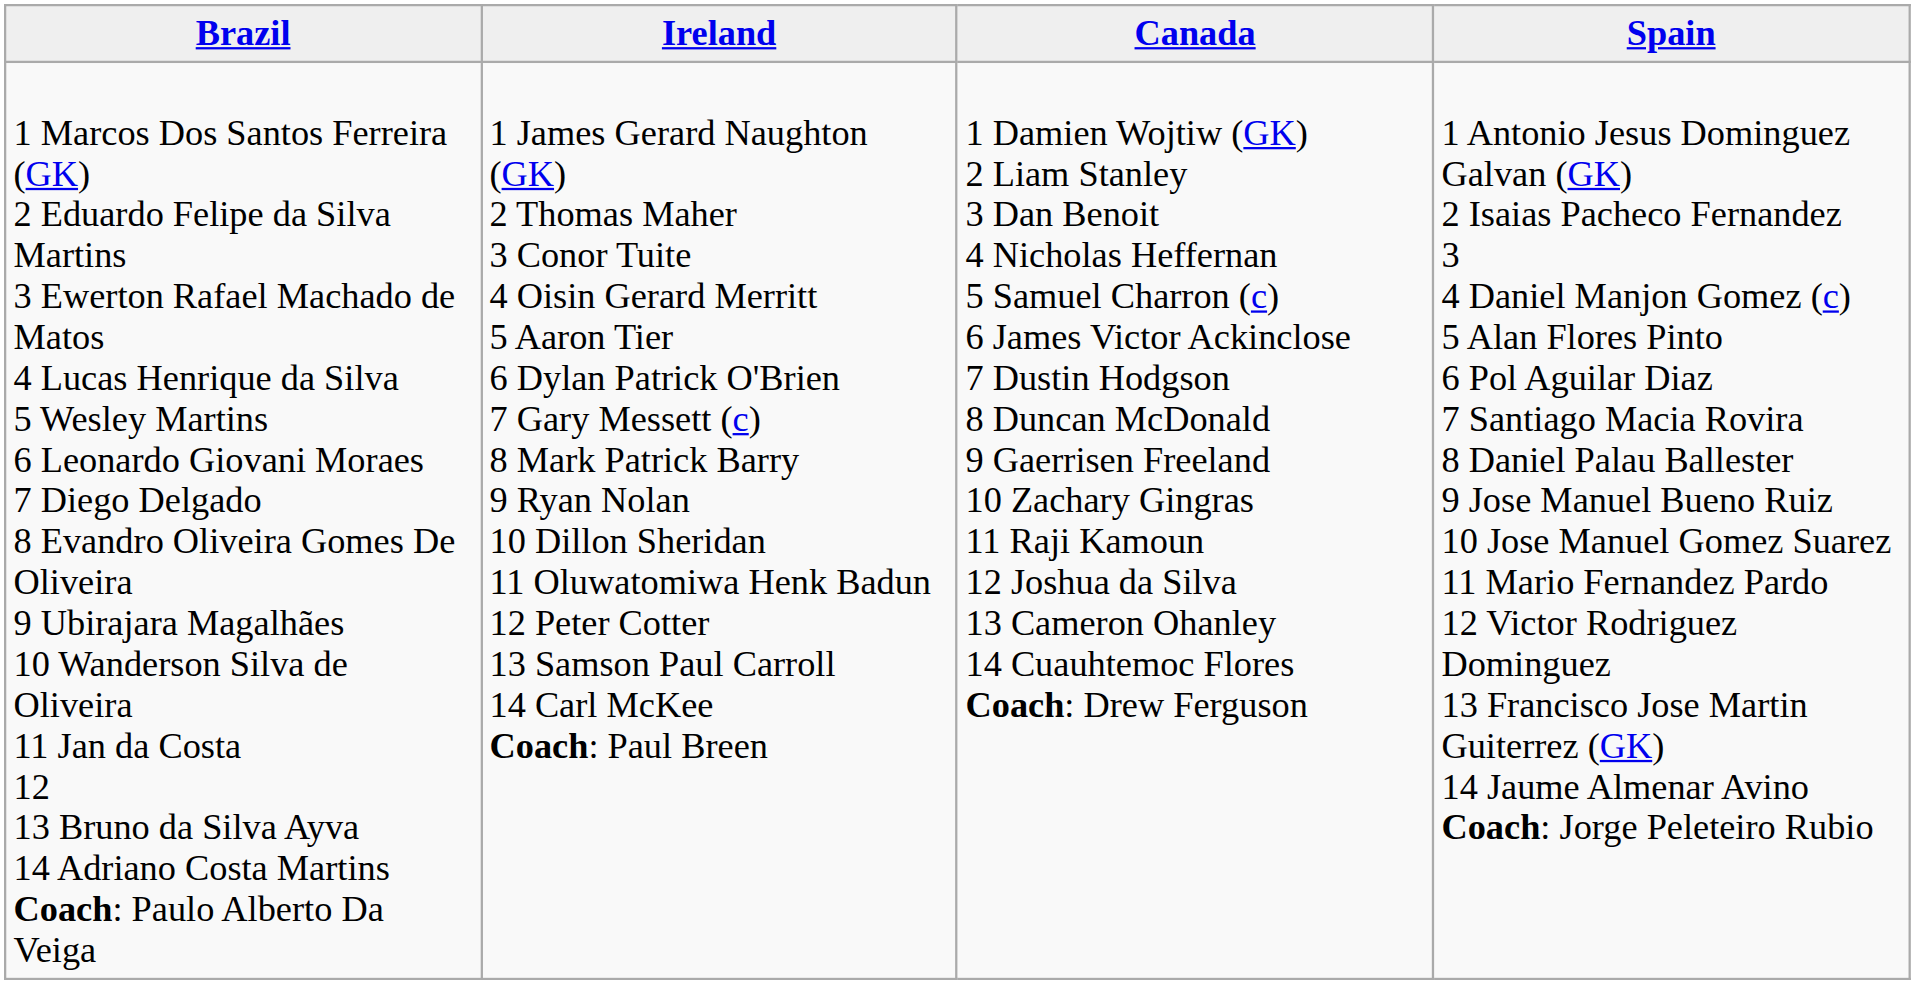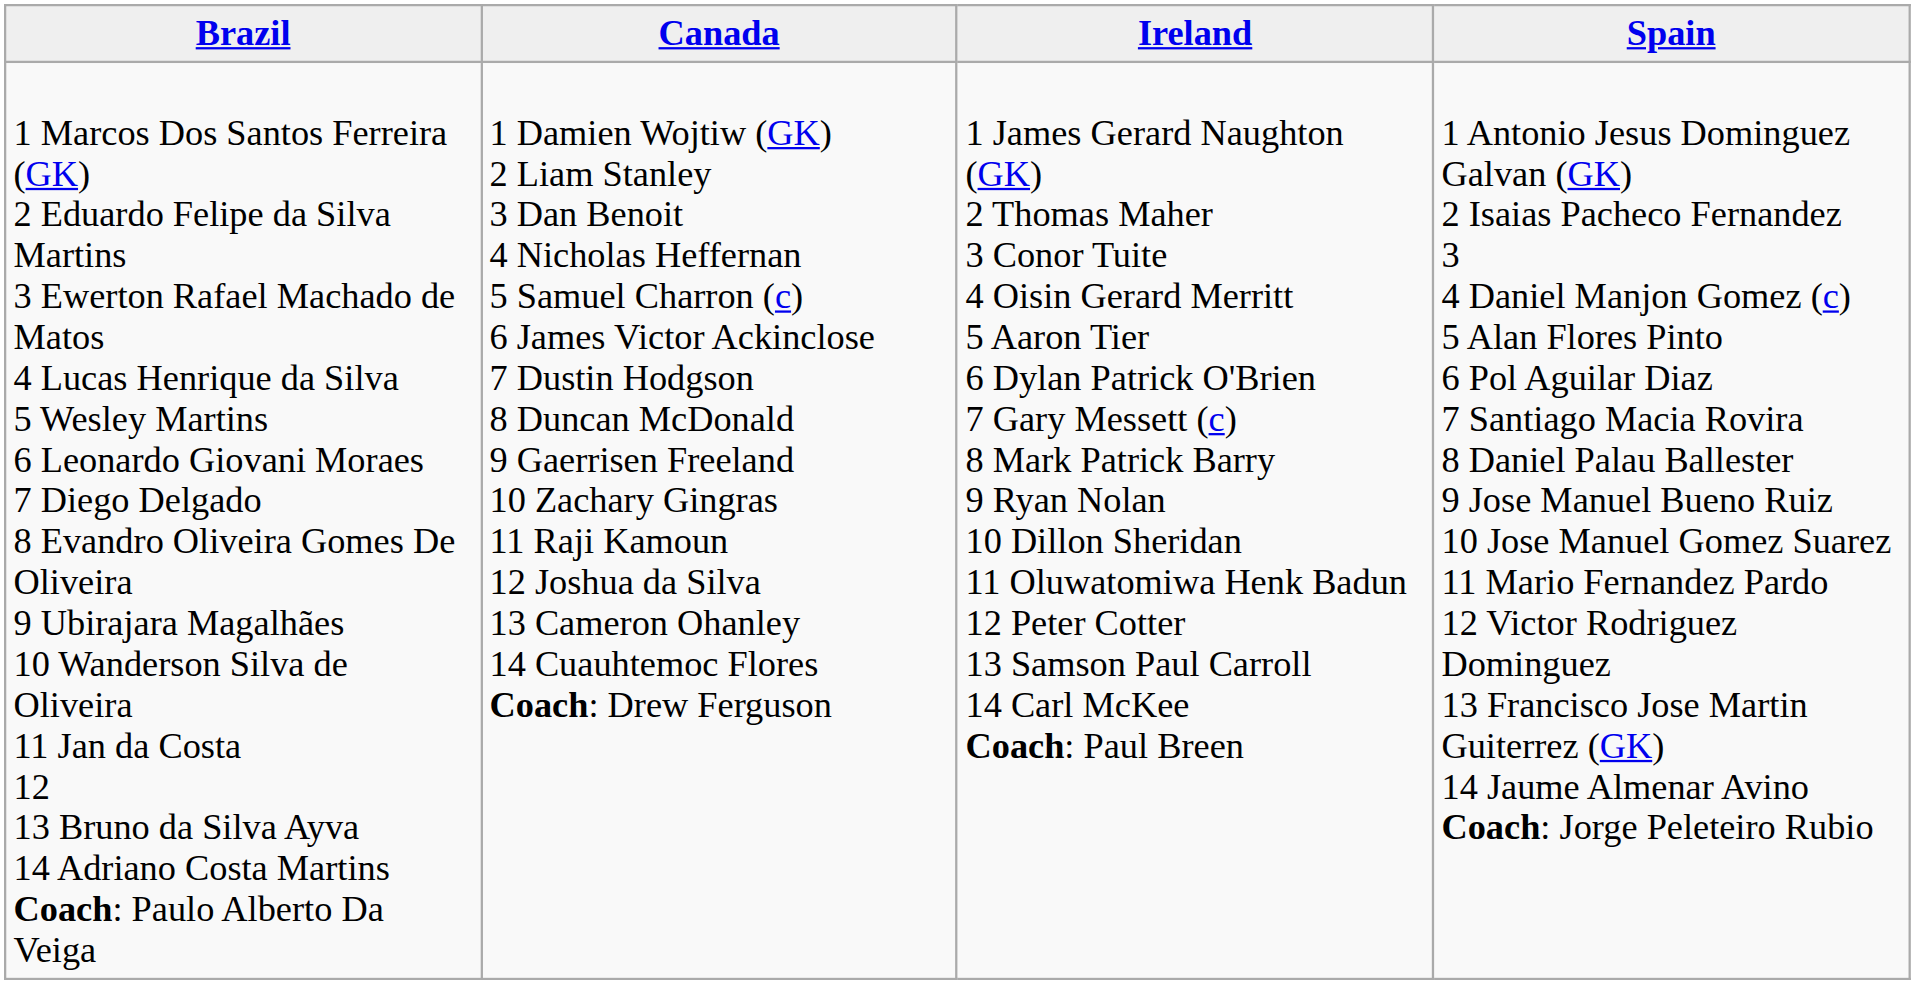columns swapped: (719, 33) <-> (1195, 33)
